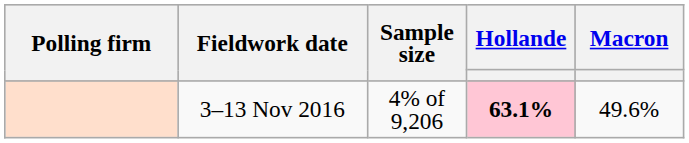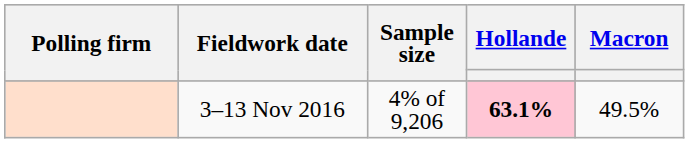(629, 109) 49.6% -> (629, 109) 49.5%
